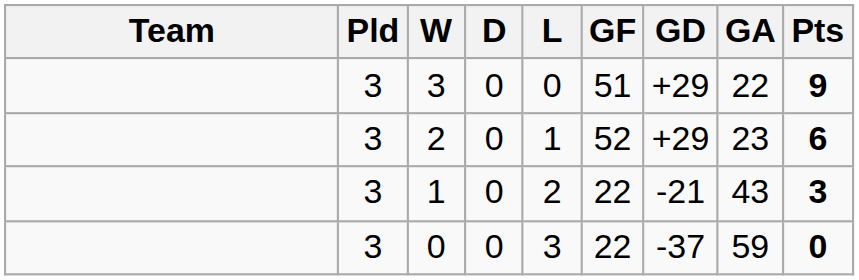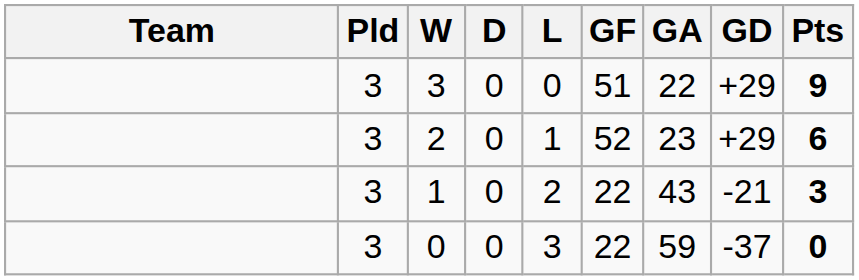columns swapped: (750, 31) <-> (681, 31)
